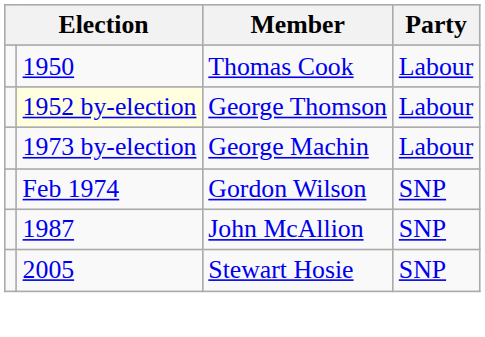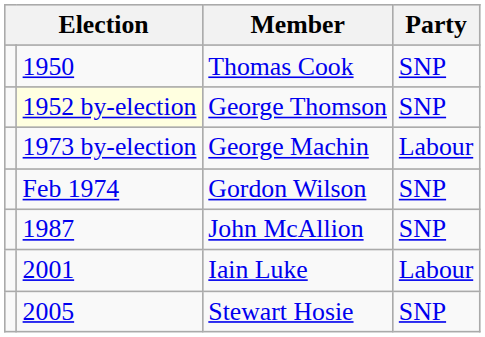(436, 65) Labour -> (422, 65) SNP
(436, 106) Labour -> (422, 106) SNP
+ row: (258, 270)
